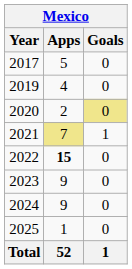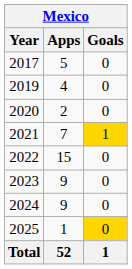(105, 110) khaki background -> (105, 110) no background
(64, 134) khaki background -> (64, 134) no background
(105, 134) no background -> (105, 134) gold background
(64, 157) bold -> (64, 157) normal
(105, 228) no background -> (105, 228) gold background
